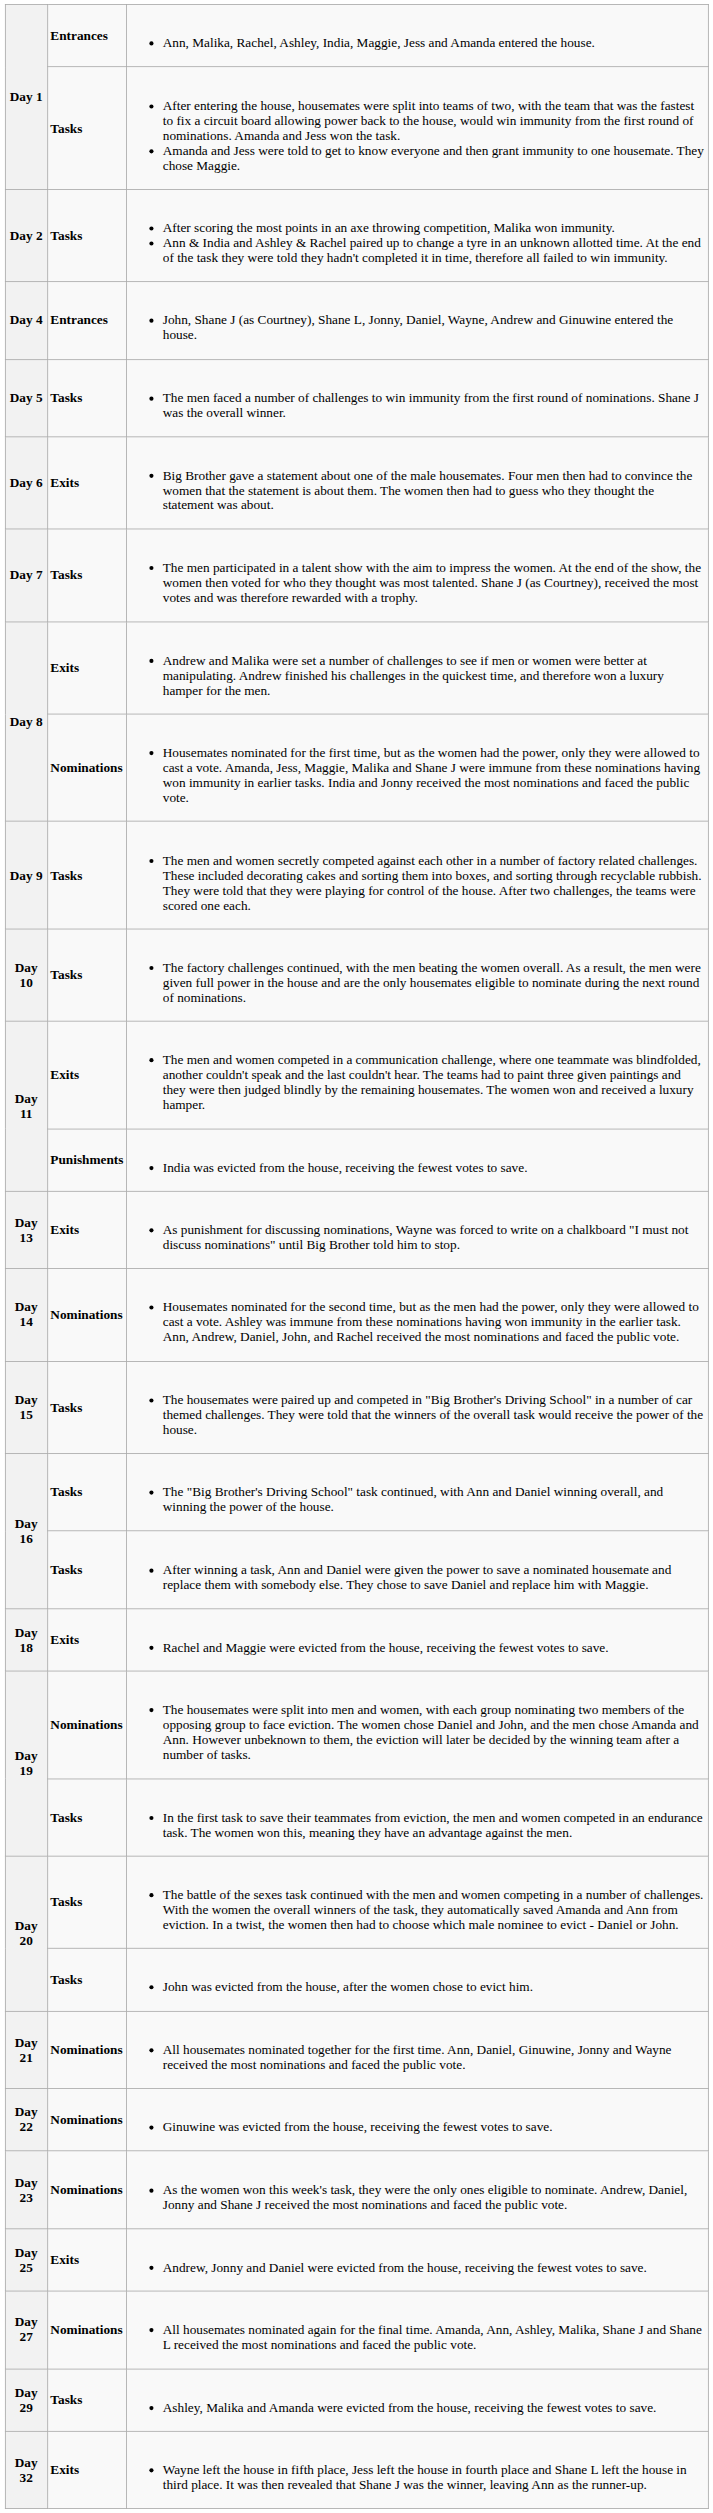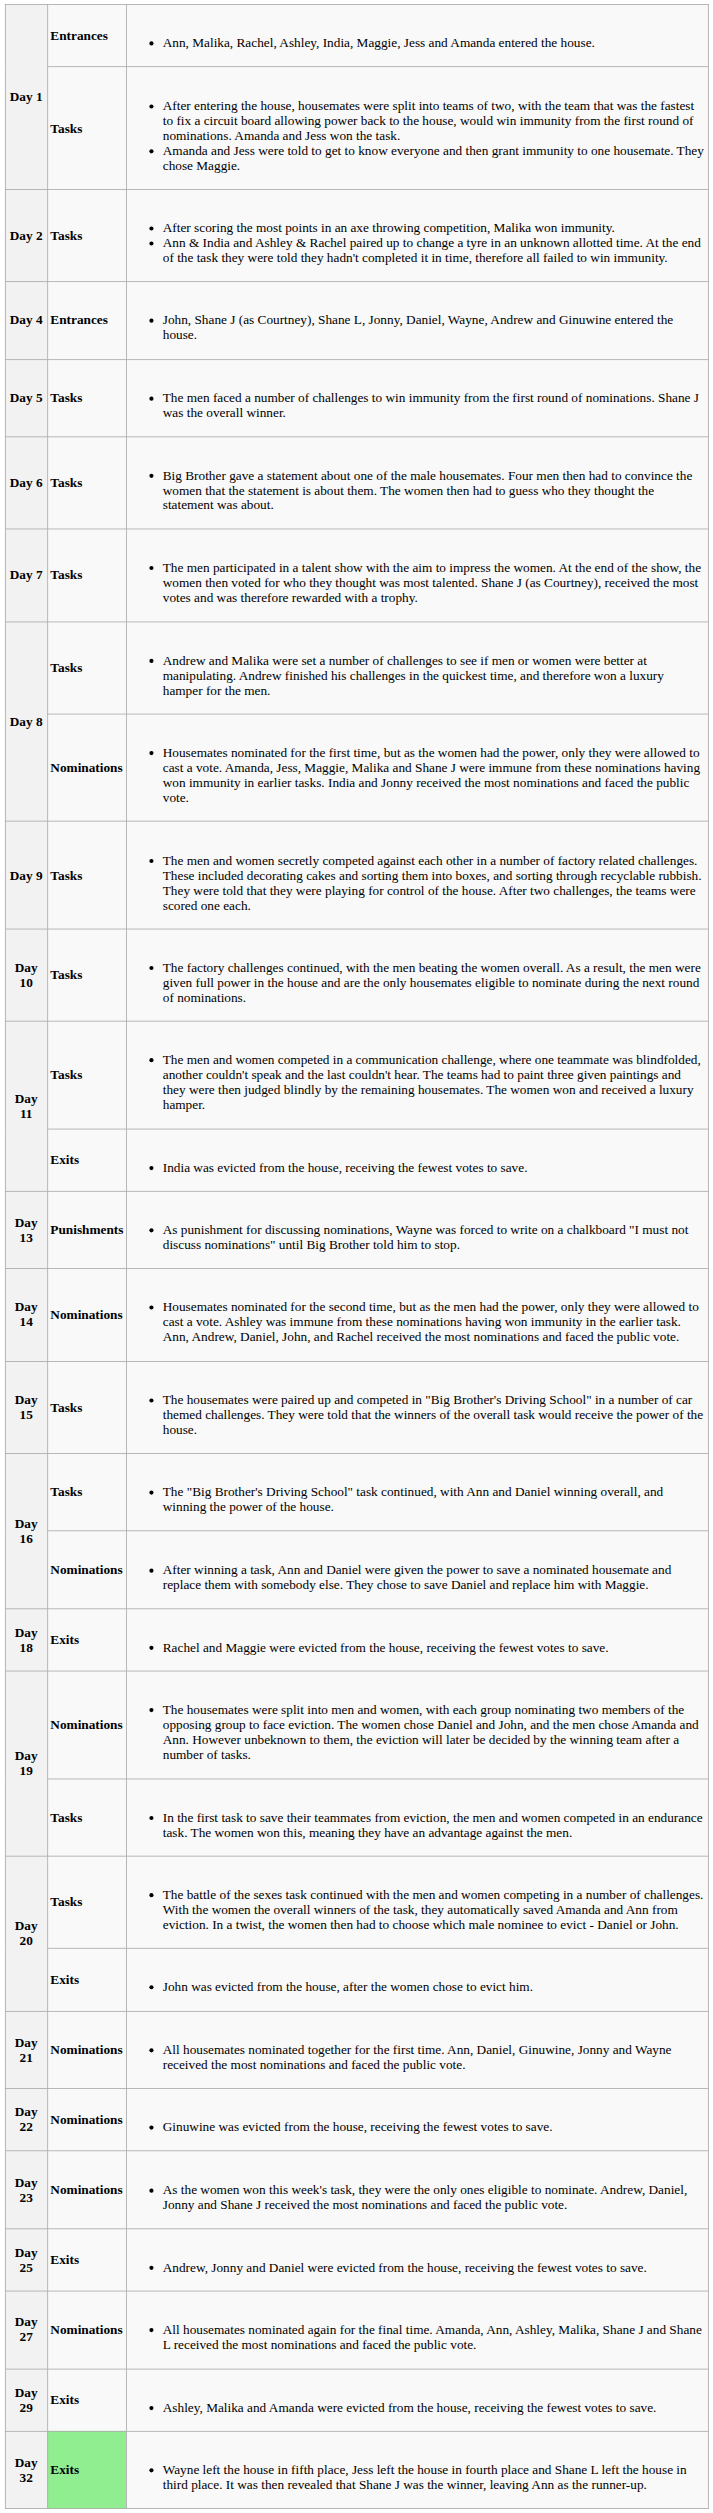(65, 483) Exits -> (66, 483) Tasks
(65, 667) Exits -> (66, 667) Tasks
(65, 1075) Exits -> (66, 1075) Tasks
(87, 1160) Punishments -> (65, 1160) Exits
(65, 1230) Exits -> (87, 1230) Punishments
(66, 1569) Tasks -> (87, 1569) Nominations
(66, 1979) Tasks -> (65, 1979) Exits
(66, 2400) Tasks -> (65, 2400) Exits
(65, 2470) no background -> (65, 2470) lightgreen background
